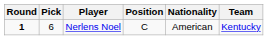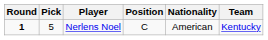(51, 27) 6 -> (51, 27) 5
